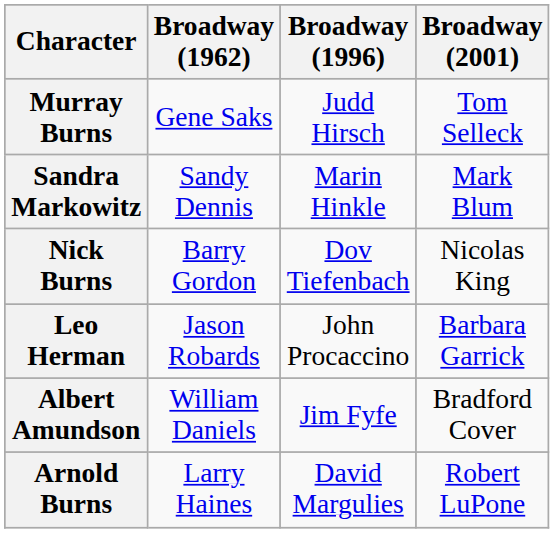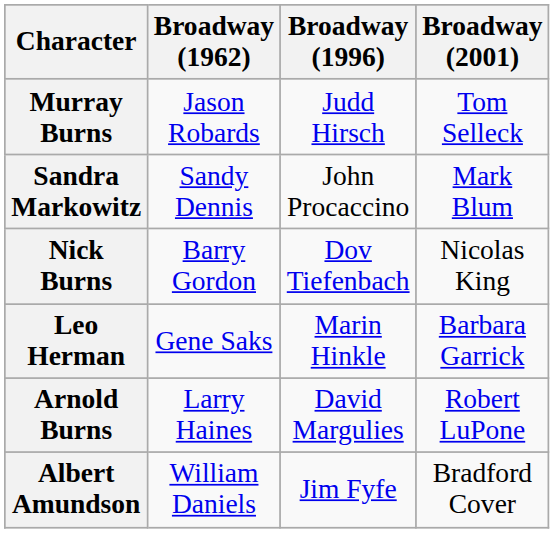(214, 116) Gene Saks -> (214, 116) Jason Robards
(348, 191) Marin Hinkle -> (348, 191) John Procaccino
(214, 340) Jason Robards -> (214, 340) Gene Saks
(348, 340) John Procaccino -> (348, 340) Marin Hinkle
rows swapped: (76, 414) <-> (76, 489)
